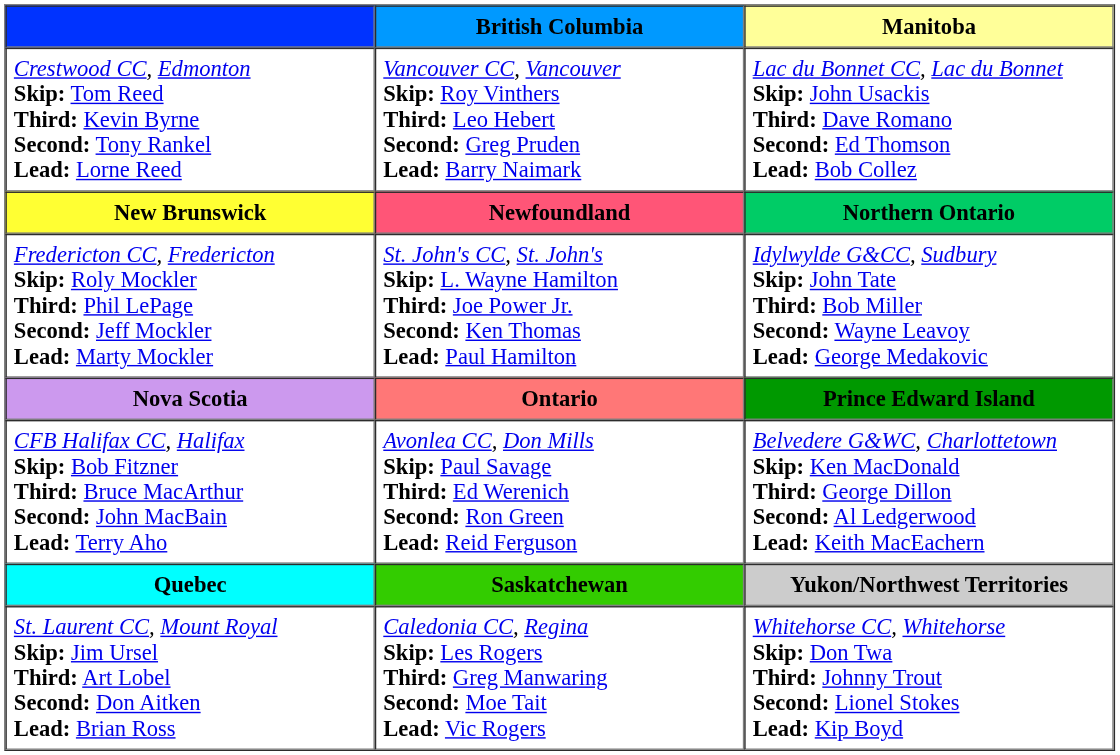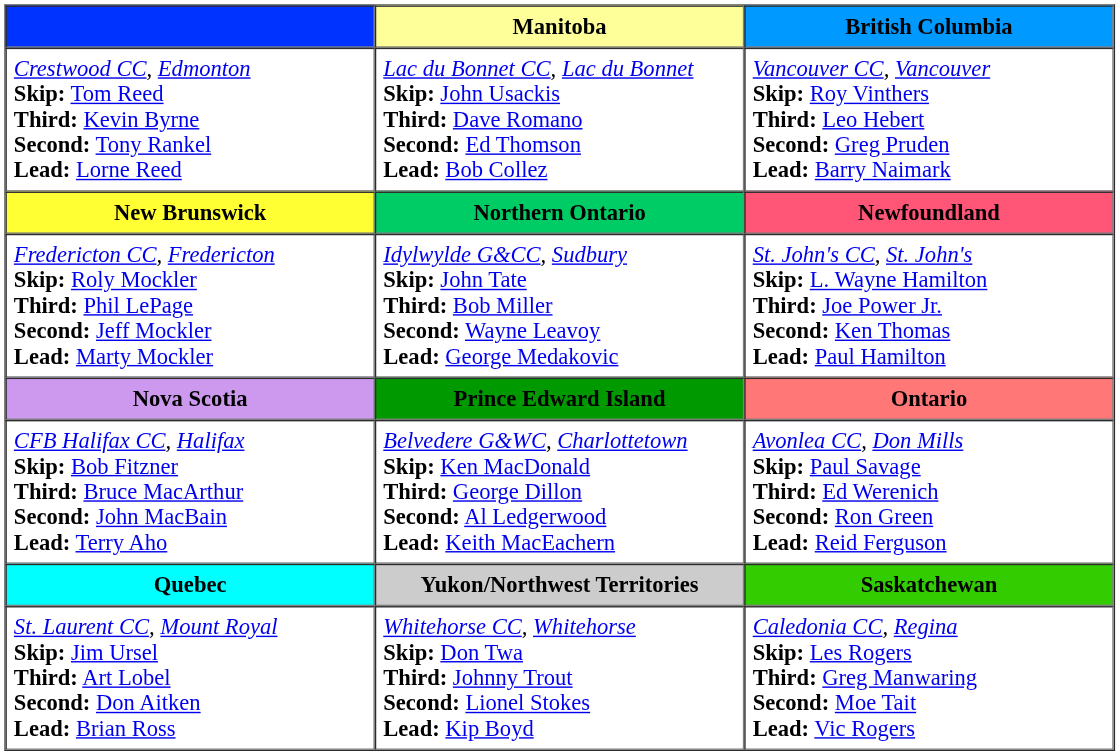columns swapped: (560, 26) <-> (929, 26)
